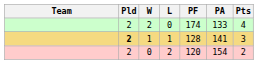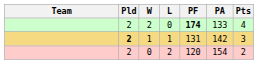(193, 25) normal -> (193, 25) bold
(193, 39) 128 -> (193, 39) 131
(220, 39) 141 -> (220, 39) 142
